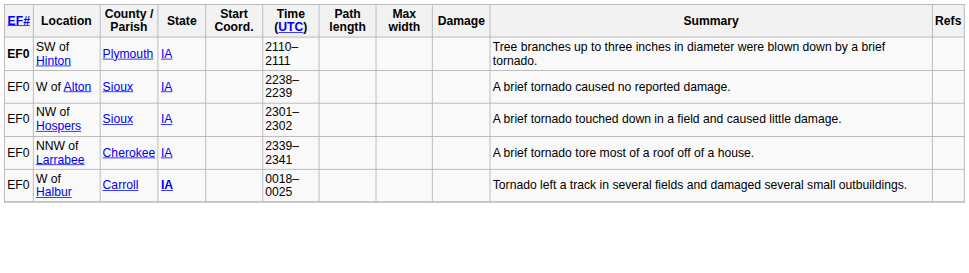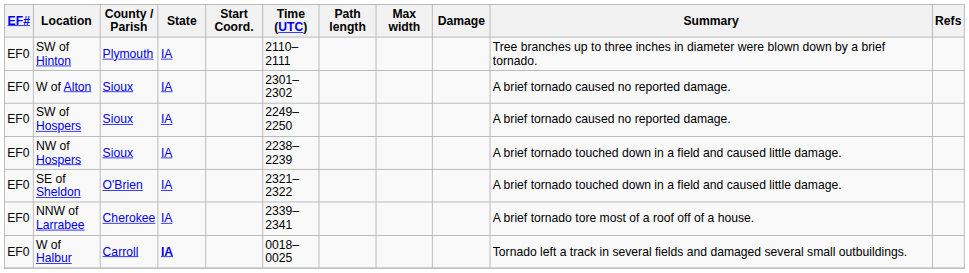(18, 53) bold -> (18, 53) normal
(282, 86) 2238–2239 -> (282, 86) 2301–2302
+ row: (59, 119)
(282, 119) 2301–2302 -> (282, 152) 2238–2239
+ row: (58, 185)
